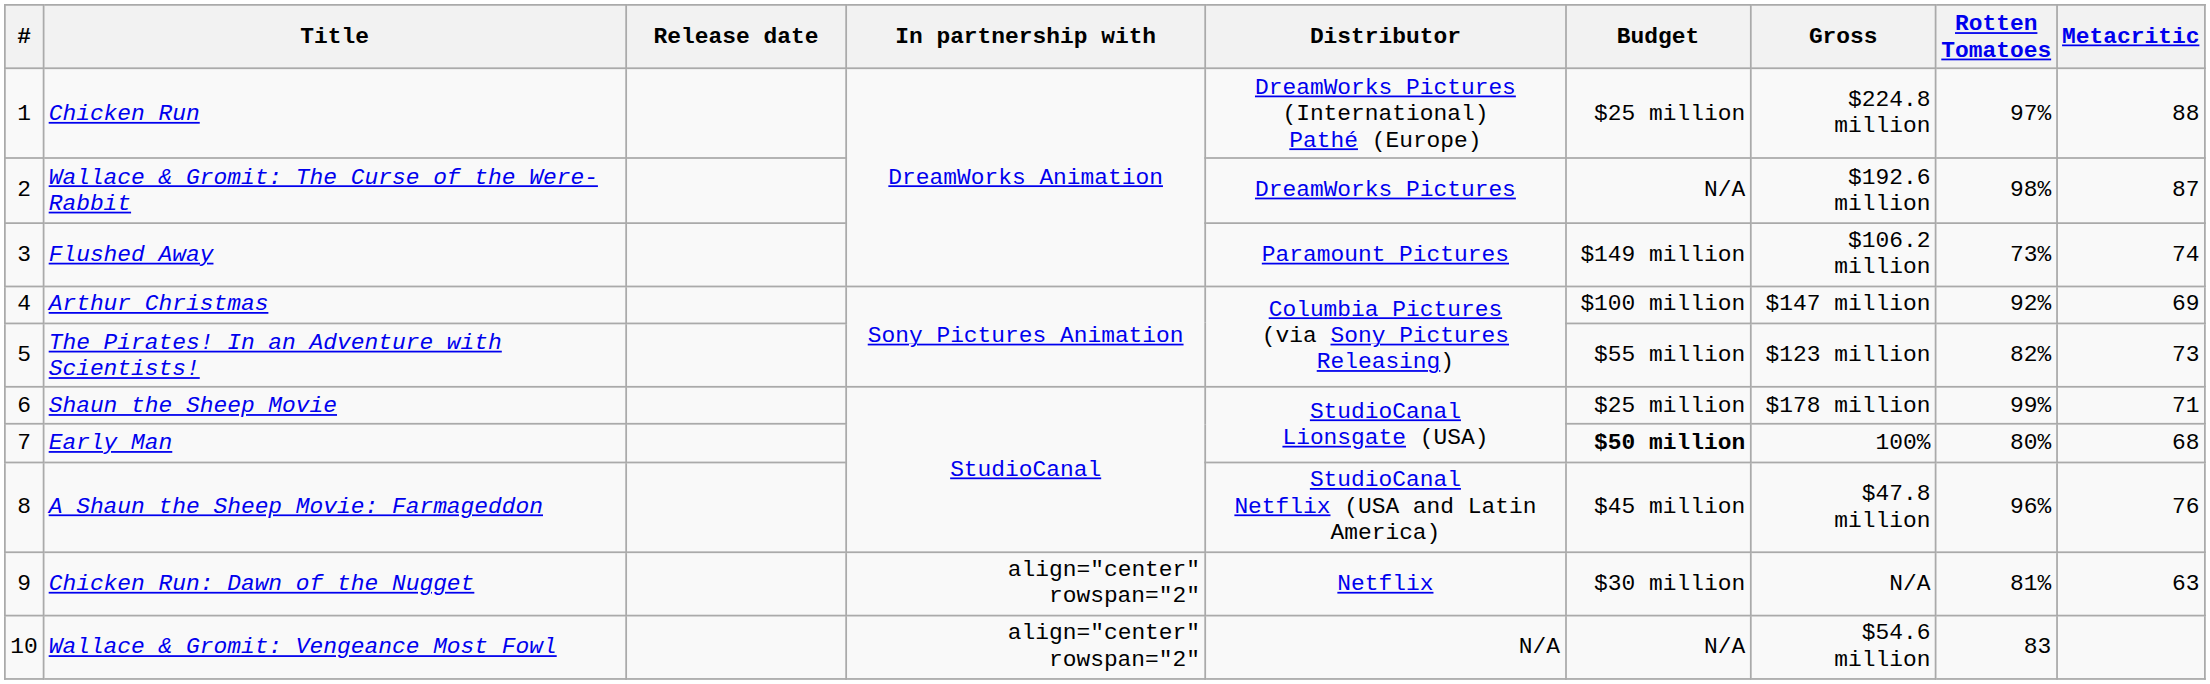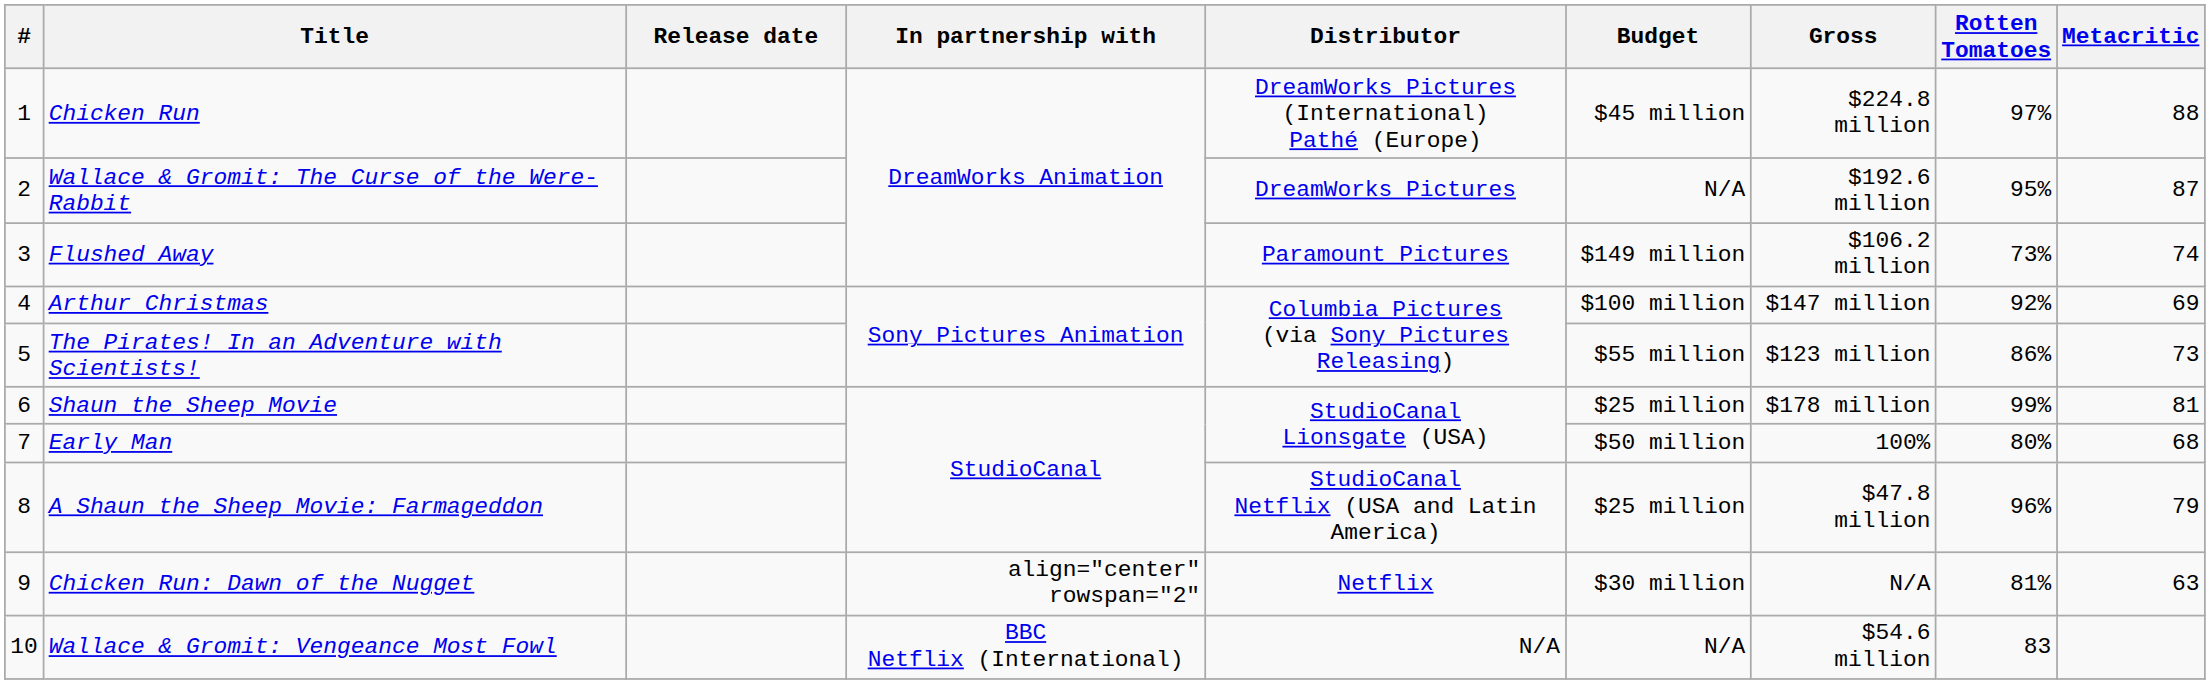(1670, 114) $25 million -> (1670, 114) $45 million
(2031, 191) 98% -> (2031, 191) 95%
(2031, 355) 82% -> (2031, 355) 86%
(2186, 406) 71 -> (2186, 406) 81
(1670, 443) bold -> (1670, 443) normal
(1670, 507) $45 million -> (1670, 507) $25 million
(2186, 507) 76 -> (2186, 507) 79
(1104, 647) align="center" rowspan="2" -> (1026, 647) BBC Netflix (International)
